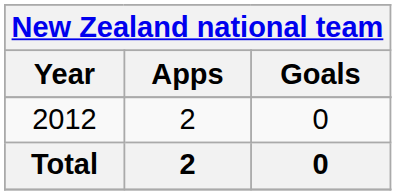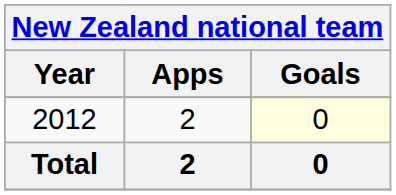(320, 119) no background -> (320, 119) lightyellow background
